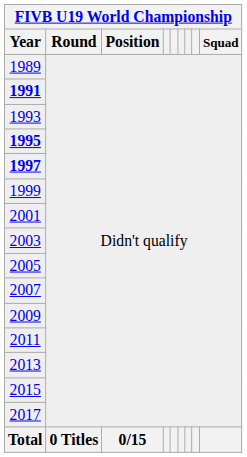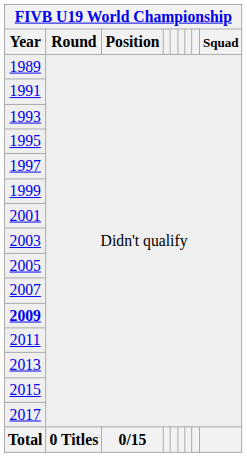(25, 91) bold -> (25, 91) normal
(25, 141) bold -> (25, 141) normal
(25, 166) bold -> (25, 166) normal
(25, 315) normal -> (25, 315) bold
